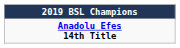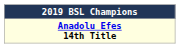(90, 31) no background -> (90, 31) lightyellow background
